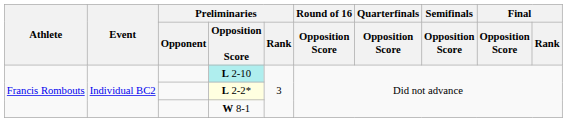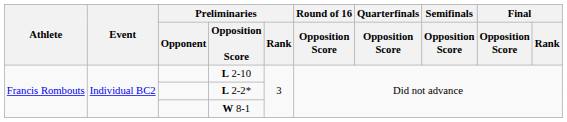(236, 73) paleturquoise background -> (236, 73) no background
(236, 91) lightyellow background -> (236, 91) no background
